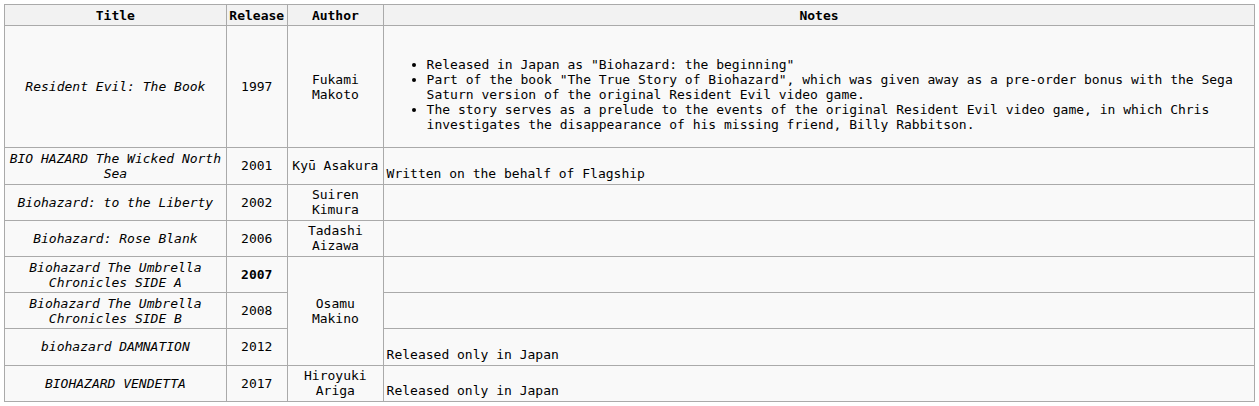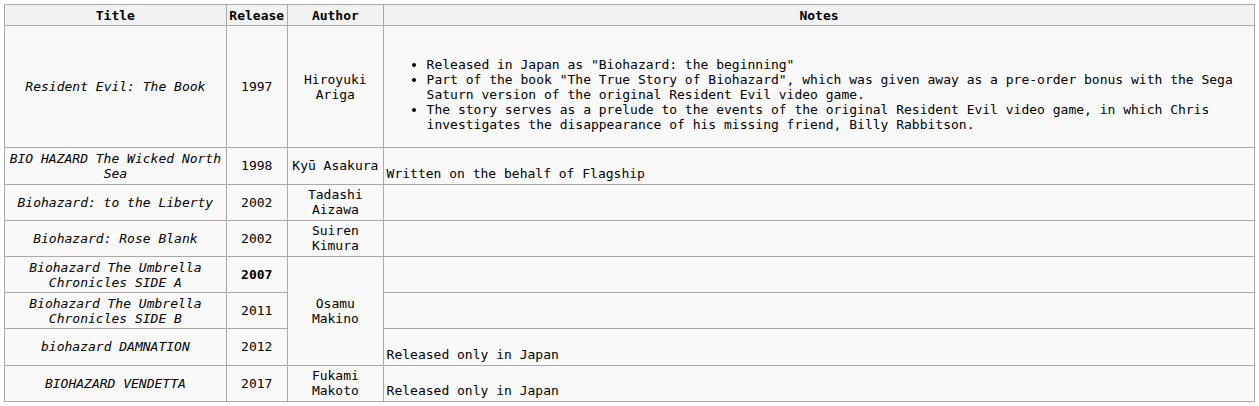(335, 87) Fukami Makoto -> (335, 87) Hiroyuki Ariga
(257, 166) 2001 -> (257, 166) 1998
(335, 202) Suiren Kimura -> (335, 202) Tadashi Aizawa
(257, 238) 2006 -> (257, 238) 2002
(335, 238) Tadashi Aizawa -> (335, 238) Suiren Kimura
(257, 311) 2008 -> (257, 311) 2011
(335, 383) Hiroyuki Ariga -> (335, 383) Fukami Makoto
